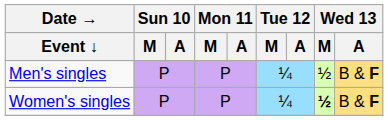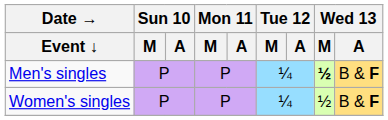(324, 74) normal -> (324, 74) bold
(324, 102) bold -> (324, 102) normal
